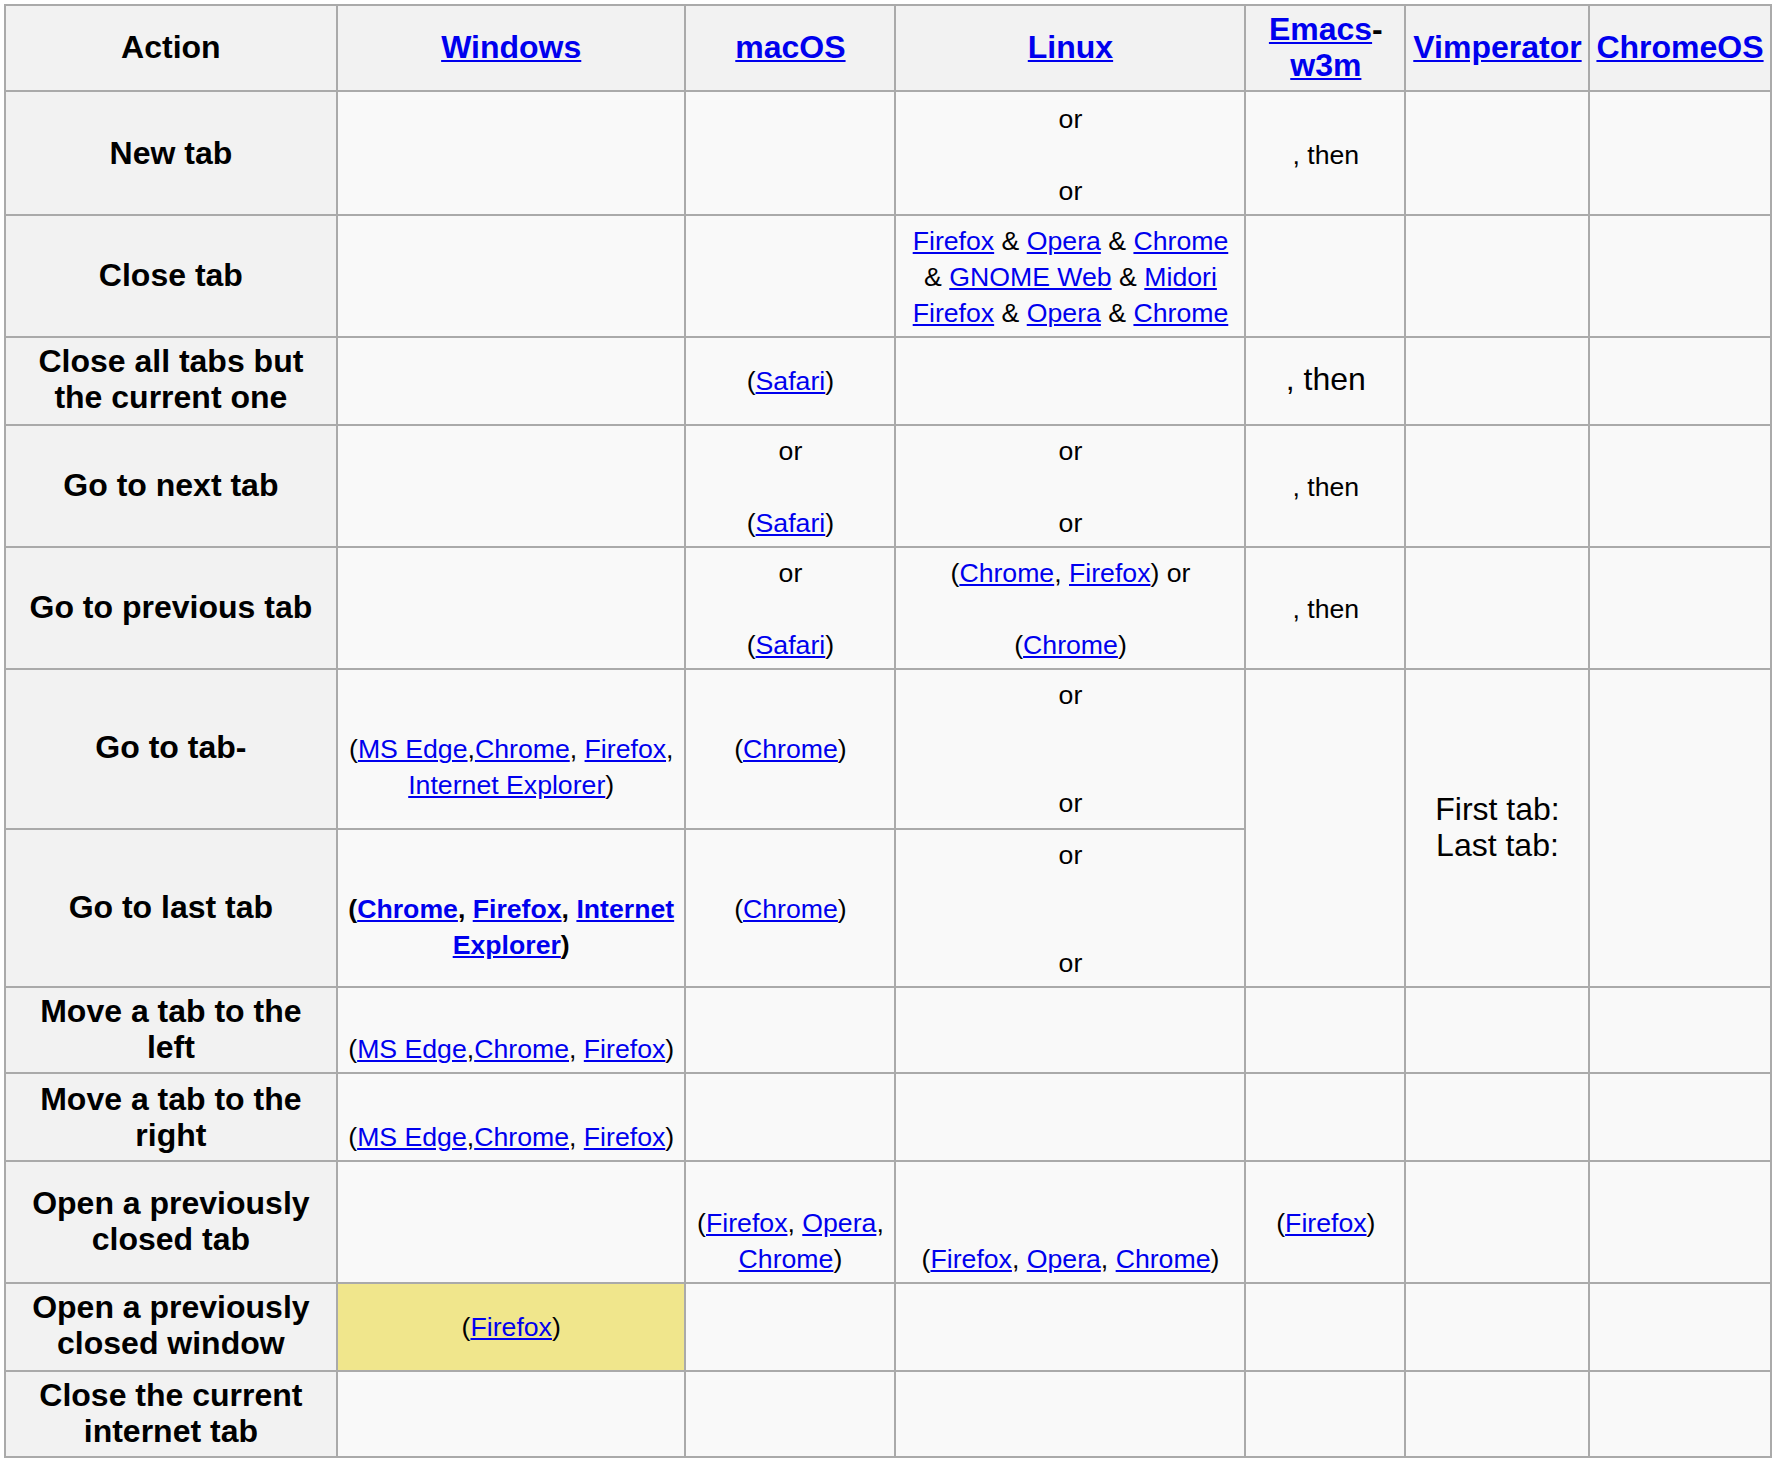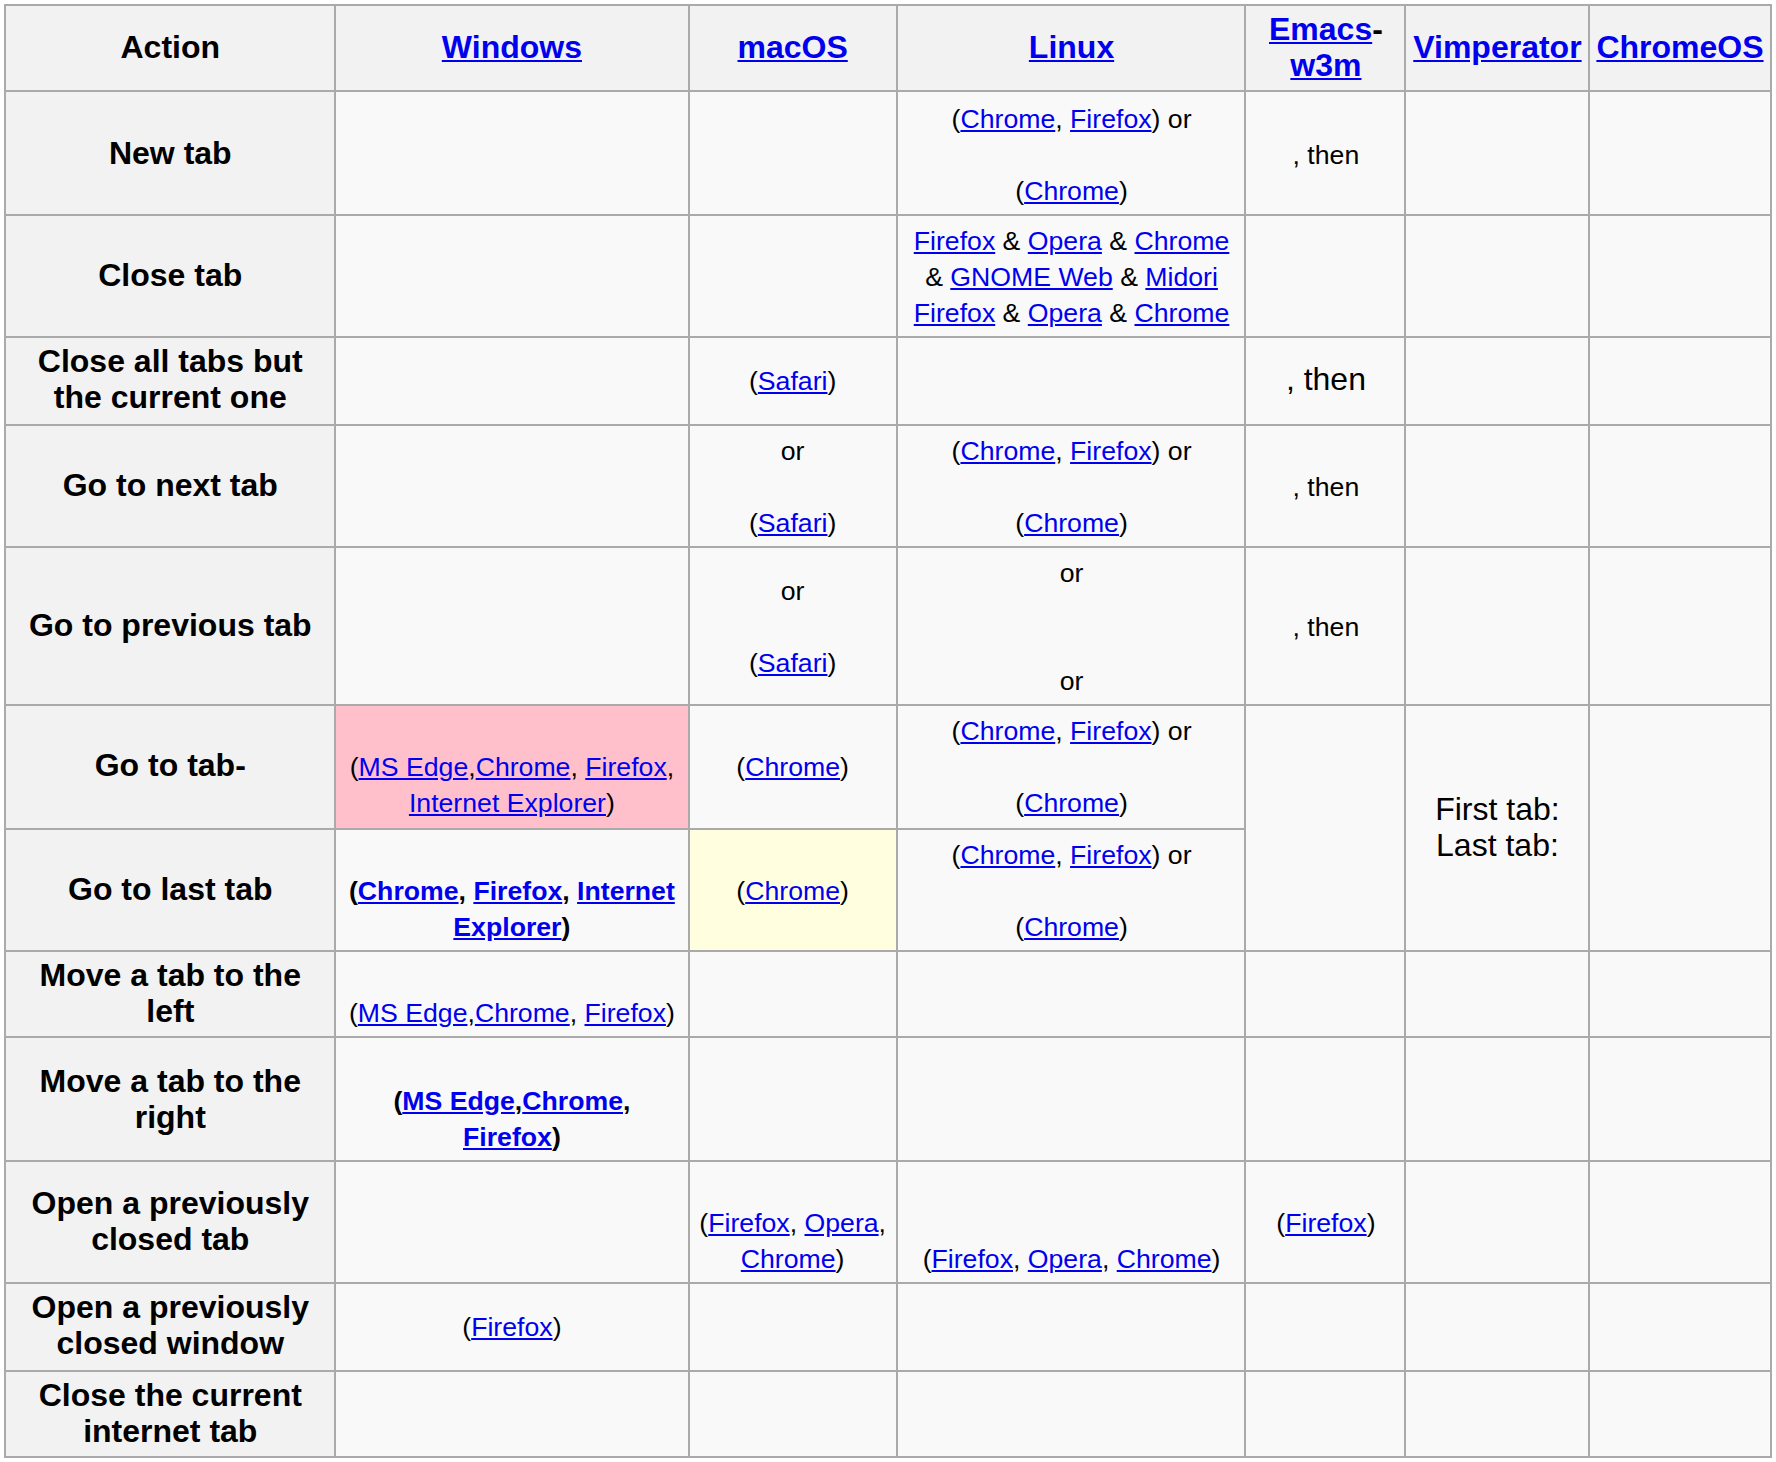(1070, 154) or or -> (1072, 154) (Chrome, Firefox) or (Chrome)
(1070, 486) or or -> (1072, 486) (Chrome, Firefox) or (Chrome)
(1070, 609) (Chrome, Firefox) or (Chrome) -> (1072, 627) or or
(511, 768) no background -> (512, 786) pink background
(1070, 750) or or -> (1072, 768) (Chrome, Firefox) or (Chrome)
(790, 909) no background -> (793, 891) lightyellow background
(1070, 909) or or -> (1072, 891) (Chrome, Firefox) or (Chrome)
(511, 1136) normal -> (512, 1116) bold
(511, 1328) khaki background -> (512, 1328) no background
